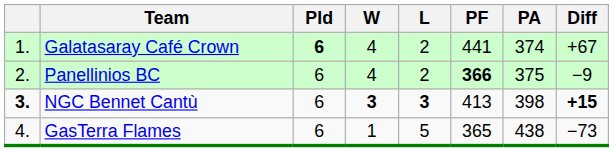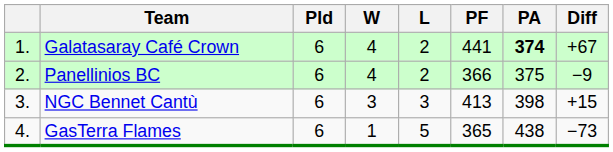(319, 46) bold -> (319, 46) normal
(530, 46) normal -> (530, 46) bold
(477, 74) bold -> (477, 74) normal
(23, 103) bold -> (23, 103) normal
(372, 103) bold -> (372, 103) normal
(424, 103) bold -> (424, 103) normal
(582, 103) bold -> (582, 103) normal
